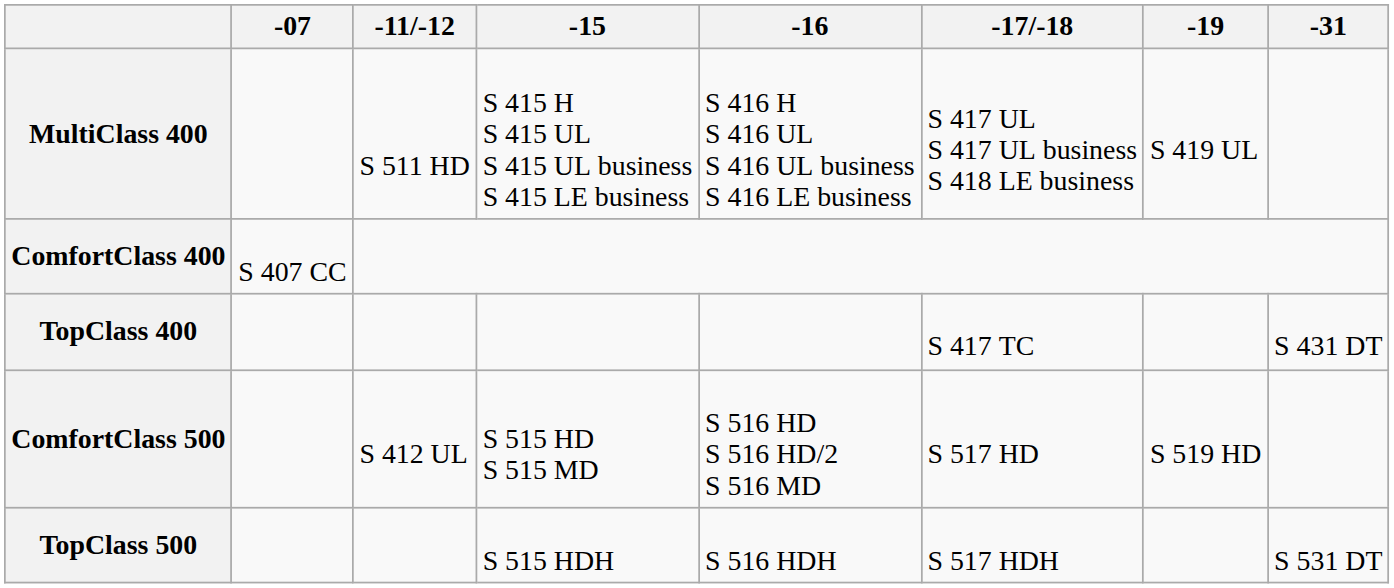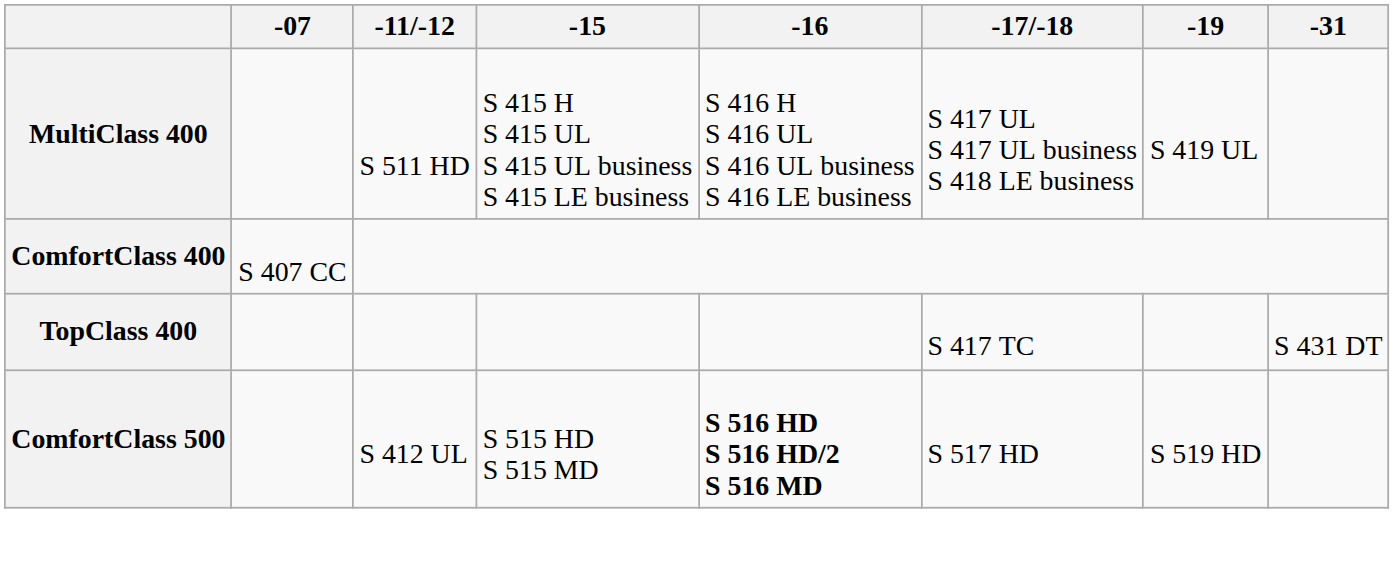(772, 453) normal -> (772, 453) bold
- row: (118, 544)
